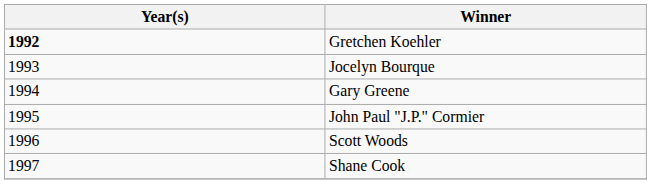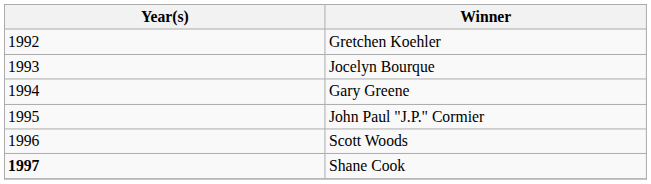(24, 41) bold -> (24, 41) normal
(24, 166) normal -> (24, 166) bold
